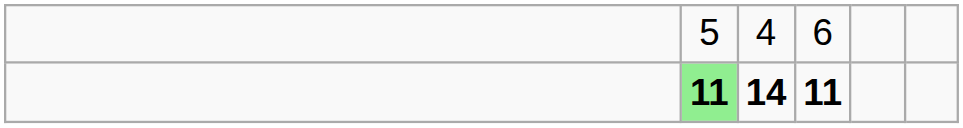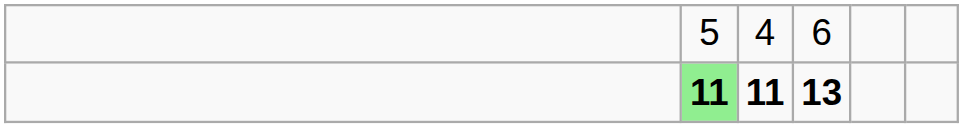(766, 91) 14 -> (765, 91) 11
(823, 91) 11 -> (822, 91) 13
